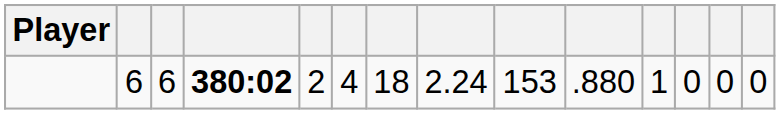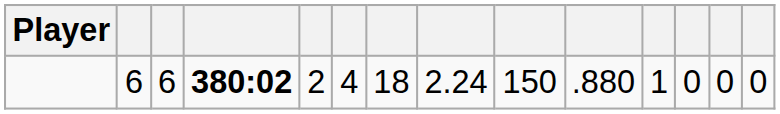(530, 81) 153 -> (530, 81) 150
